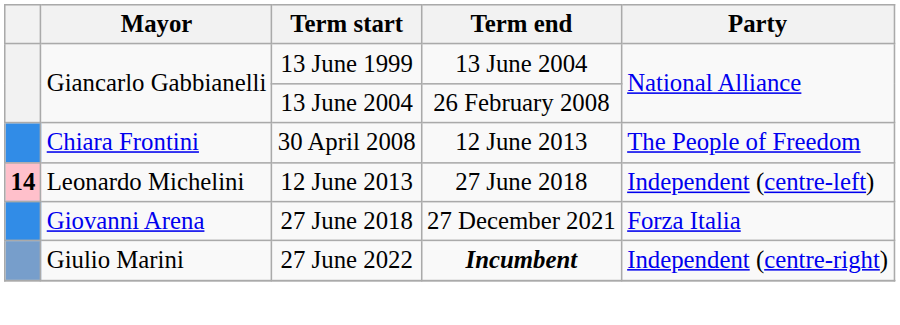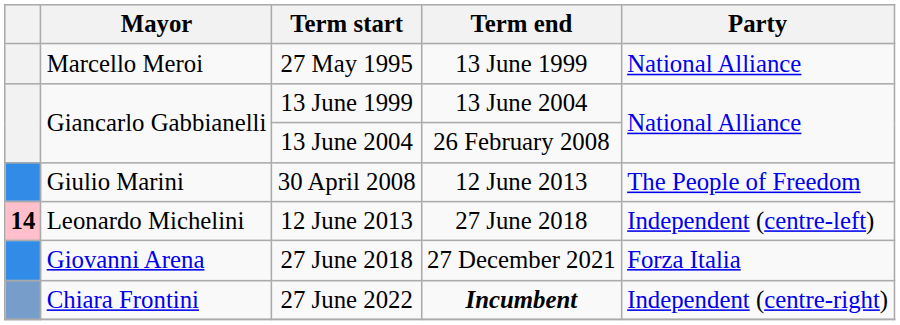+ row: (347, 63)
(123, 142) Chiara Frontini -> (115, 181) Giulio Marini
(115, 260) Giulio Marini -> (123, 299) Chiara Frontini
